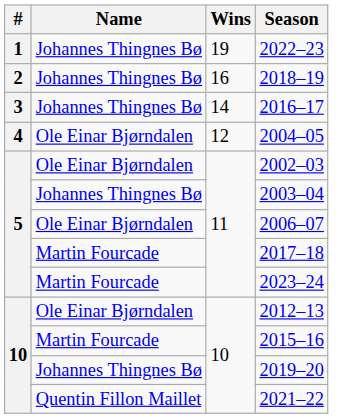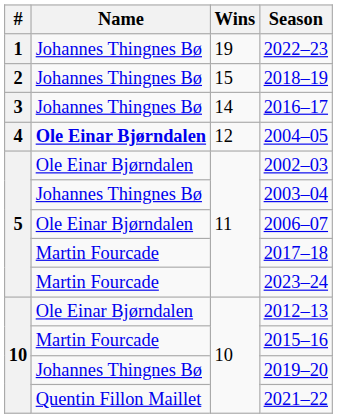(220, 77) 16 -> (224, 77) 15
(114, 136) normal -> (121, 136) bold
